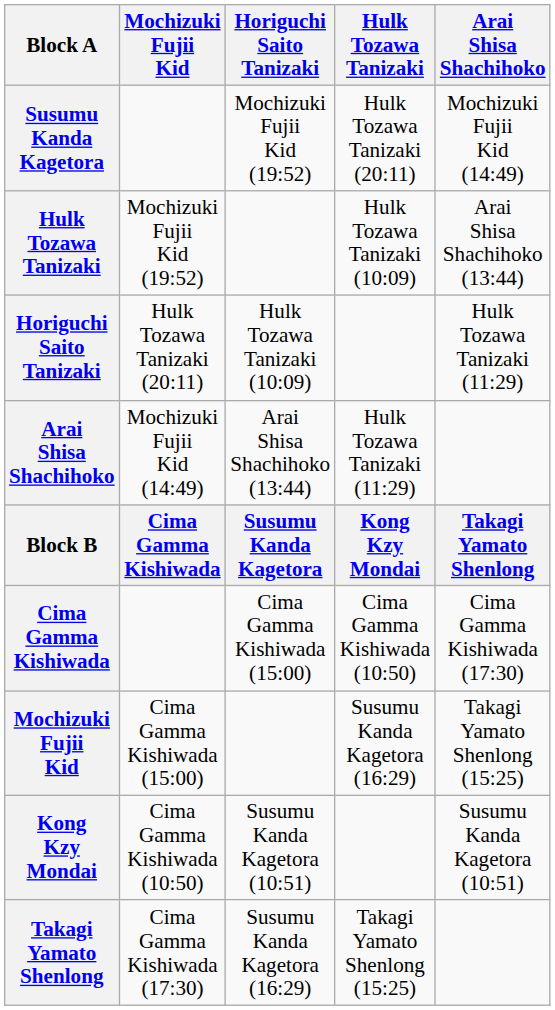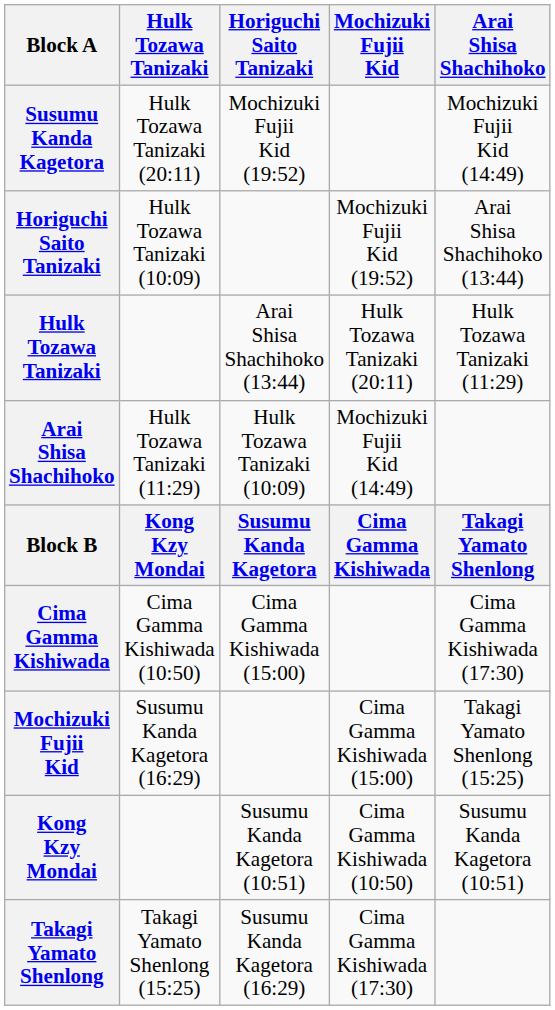columns swapped: (172, 45) <-> (385, 45)
(62, 242) Hulk Tozawa Tanizaki -> (62, 242) Horiguchi Saito Tanizaki
(62, 347) Horiguchi Saito Tanizaki -> (62, 347) Hulk Tozawa Tanizaki
(280, 347) Hulk Tozawa Tanizaki (10:09) -> (274, 347) Arai Shisa Shachihoko (13:44)
(280, 452) Arai Shisa Shachihoko (13:44) -> (274, 452) Hulk Tozawa Tanizaki (10:09)
